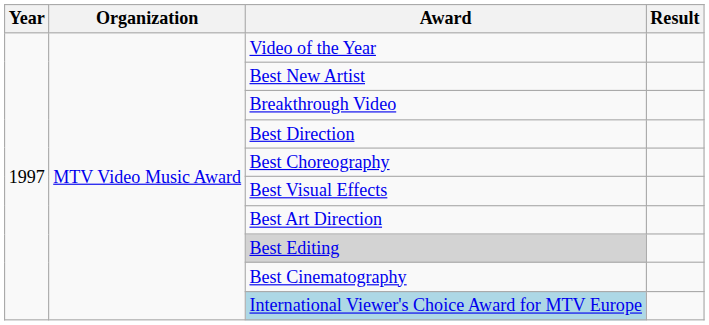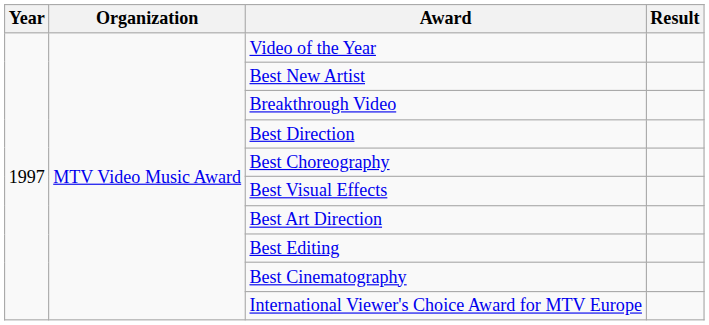(294, 248) lightgrey background -> (294, 248) no background
(446, 305) lightblue background -> (446, 305) no background
